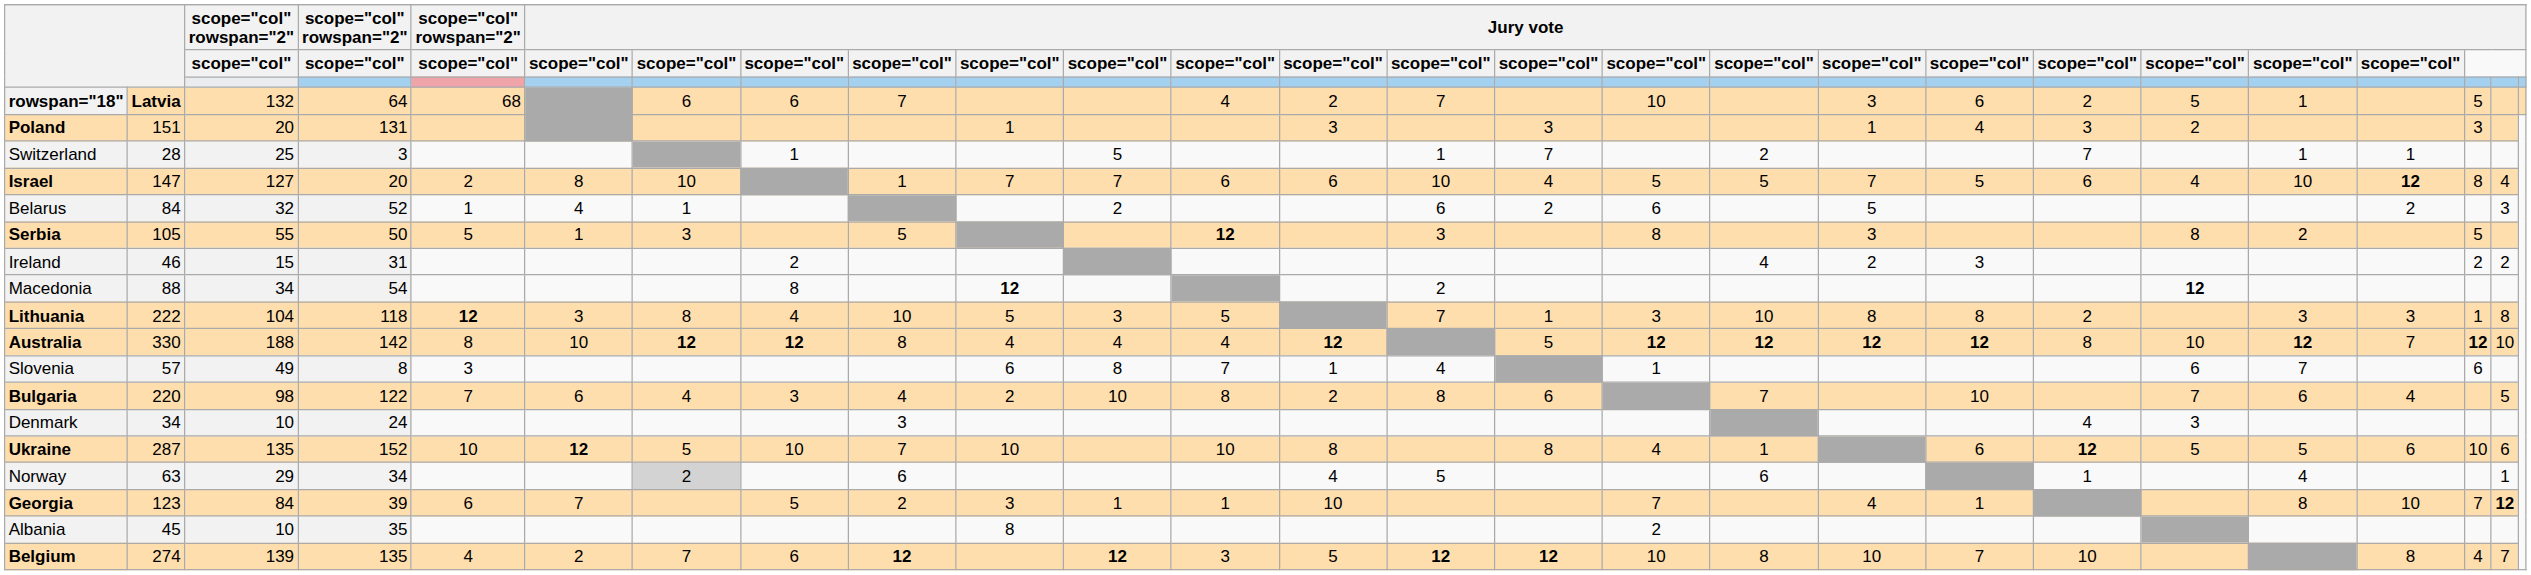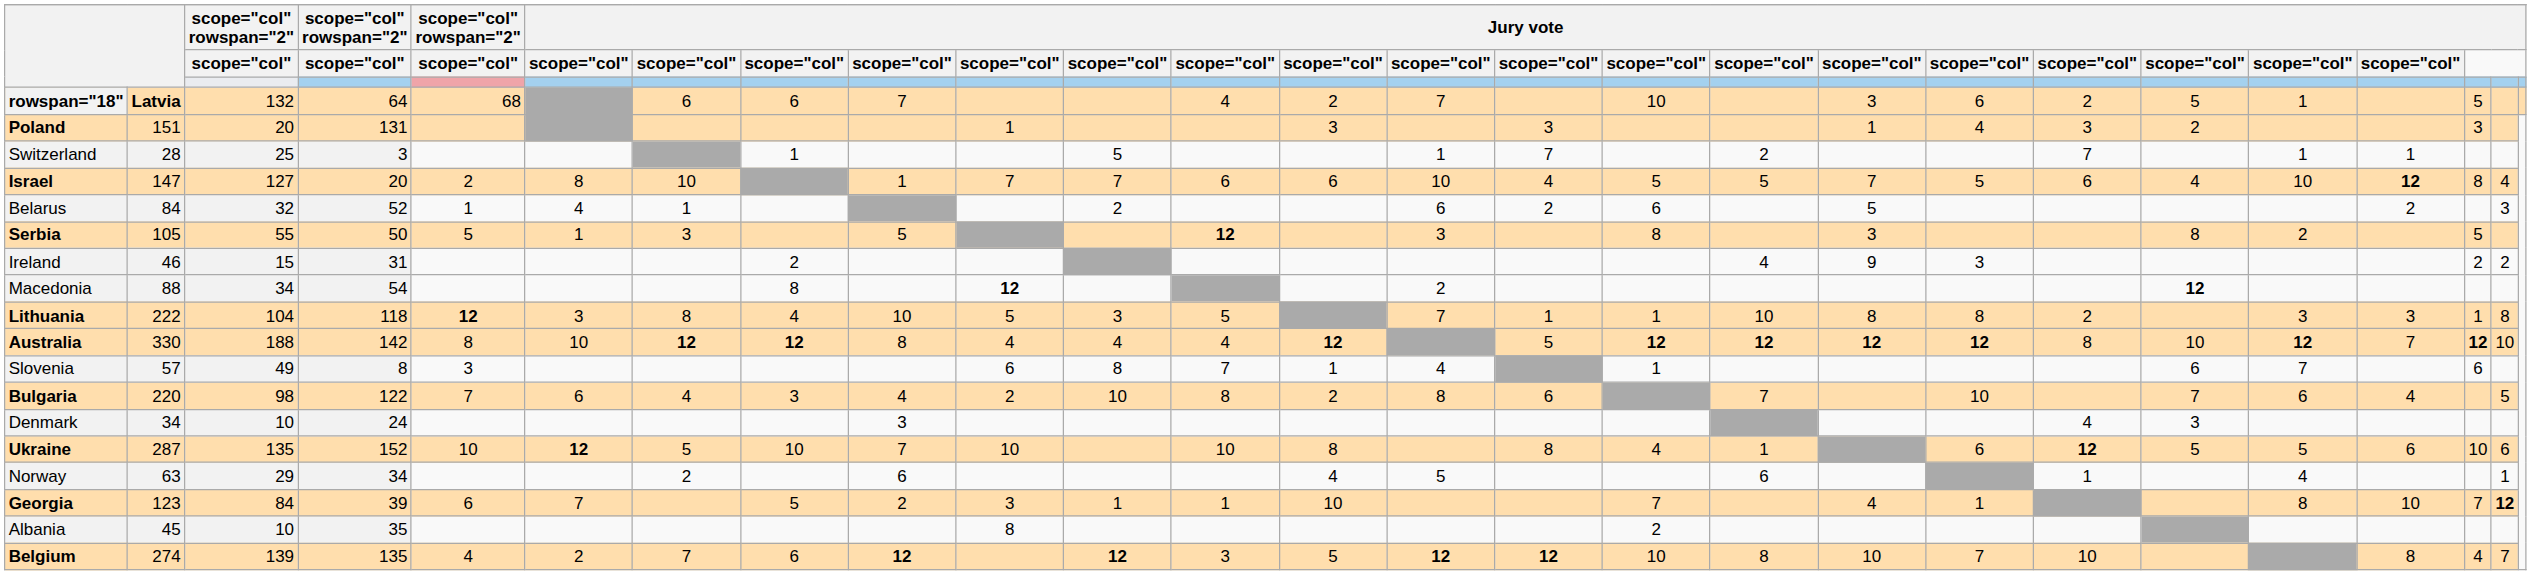(1872, 261) 2 -> (1872, 261) 9
(1656, 315) 3 -> (1656, 315) 1
(686, 476) lightgrey background -> (686, 476) no background
